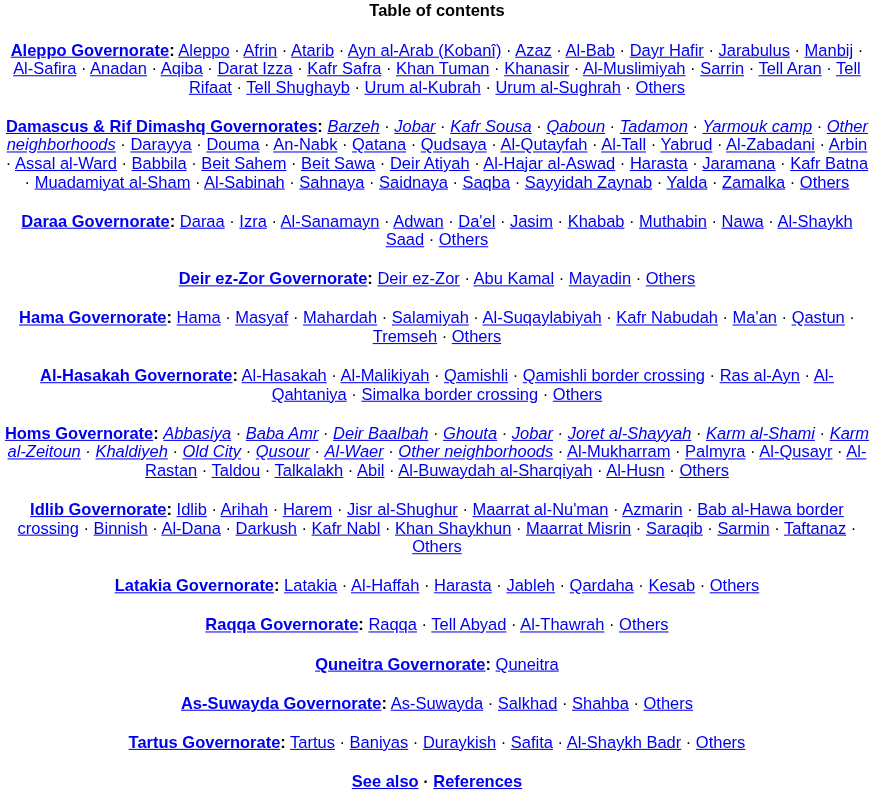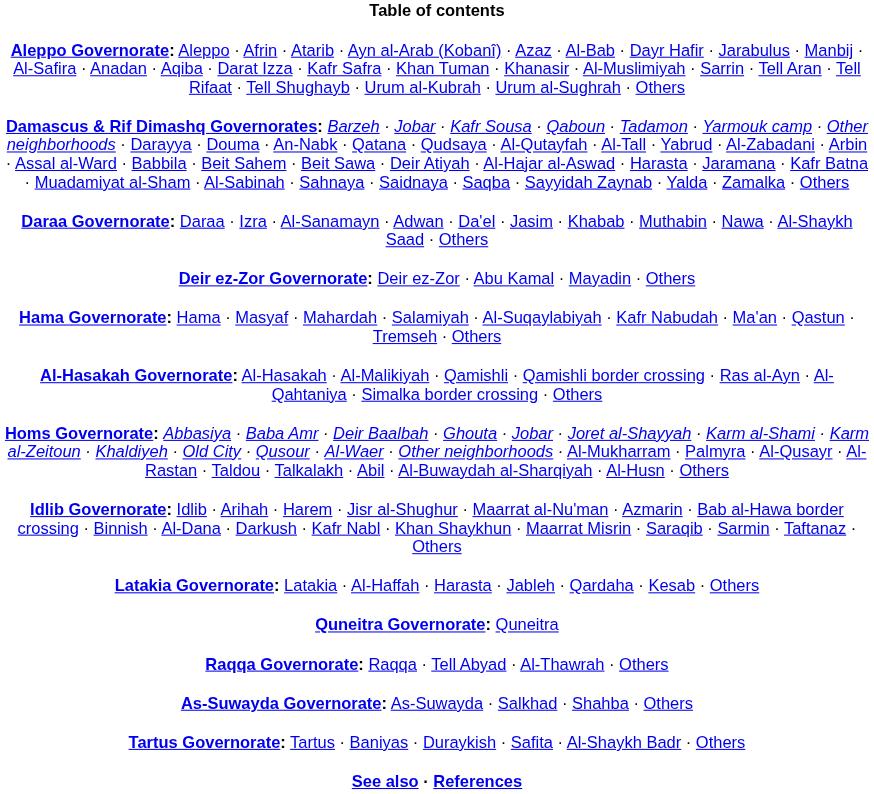(437, 625) Raqqa Governorate: Raqqa · Tell Abyad · Al-Thawrah · Others -> (437, 625) Quneitra Governorate: Quneitra
(437, 664) Quneitra Governorate: Quneitra -> (437, 664) Raqqa Governorate: Raqqa · Tell Abyad · Al-Thawrah · Others
